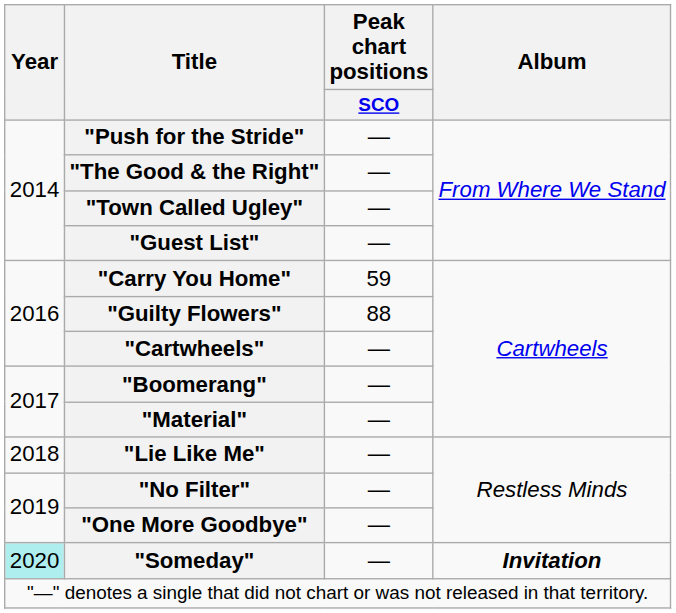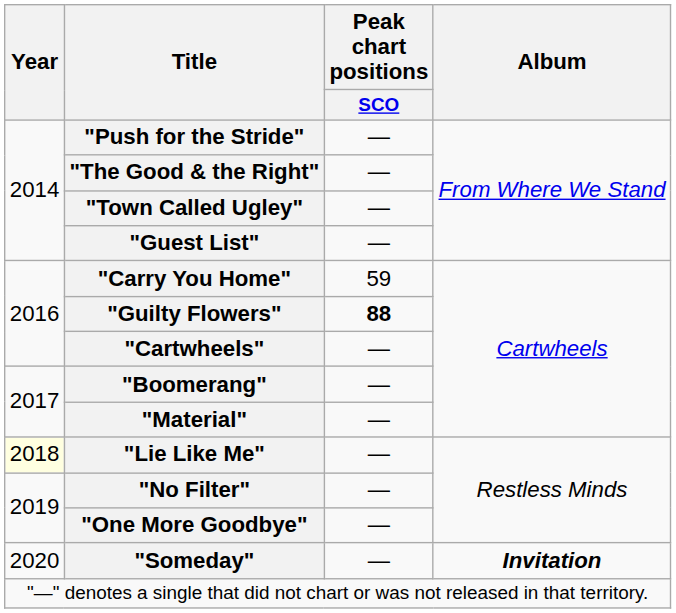(379, 313) normal -> (379, 313) bold
(35, 454) no background -> (35, 454) lightyellow background
(35, 560) paleturquoise background -> (35, 560) no background
